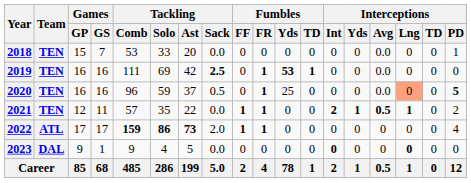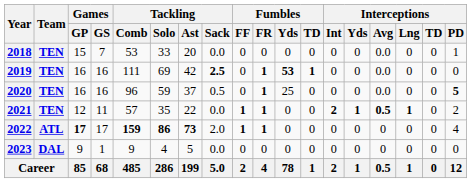(409, 91) lightsalmon background -> (409, 91) no background
(80, 129) normal -> (80, 129) bold
(334, 149) bold -> (334, 149) normal
(409, 149) bold -> (409, 149) normal
